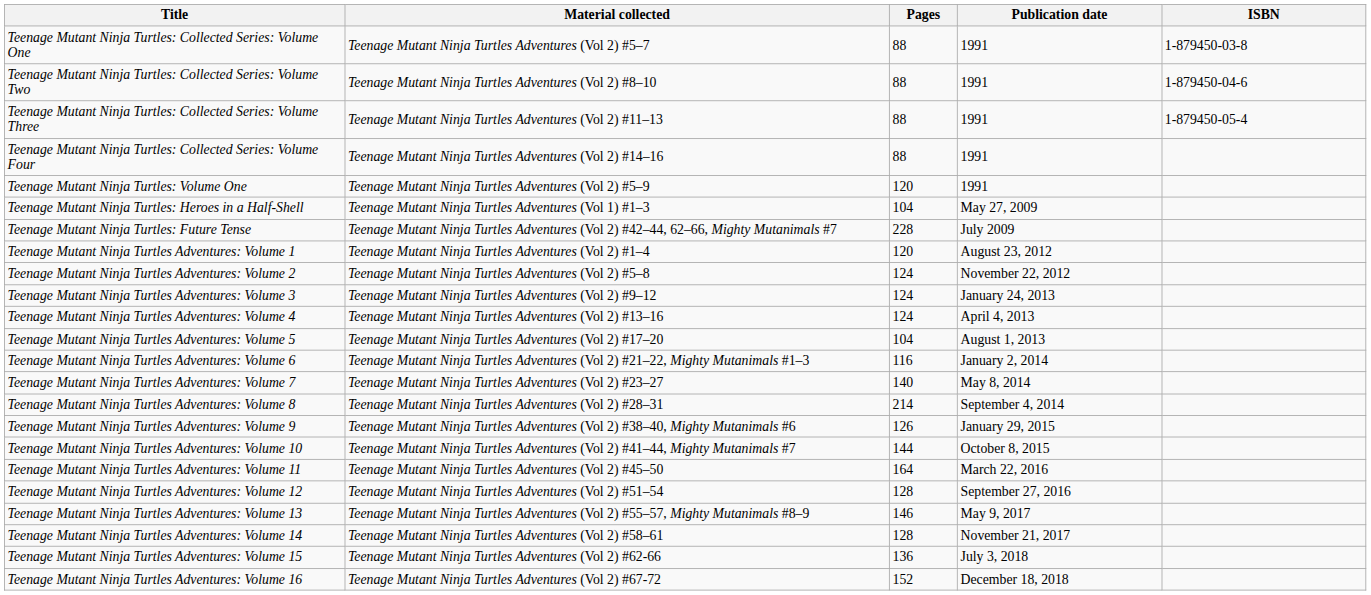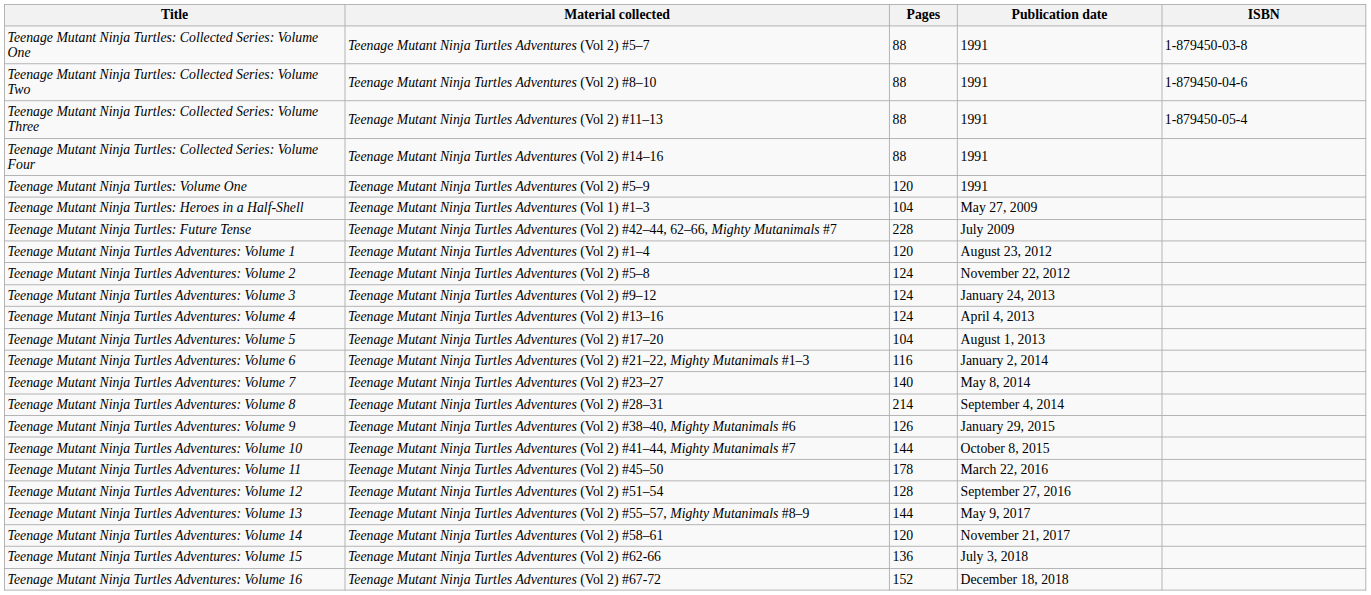(903, 470) 164 -> (903, 470) 178
(903, 513) 146 -> (903, 513) 144
(903, 535) 128 -> (903, 535) 120
